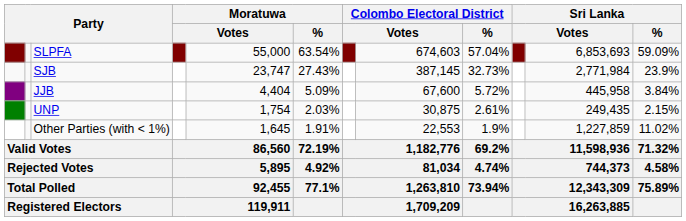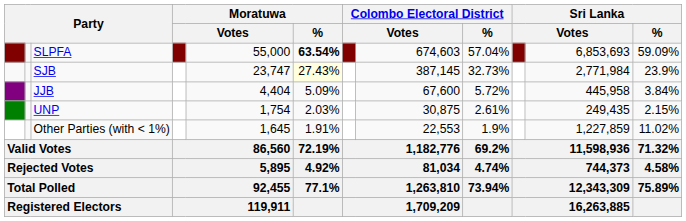(319, 52) normal -> (319, 52) bold
(319, 71) no background -> (319, 71) lightyellow background
